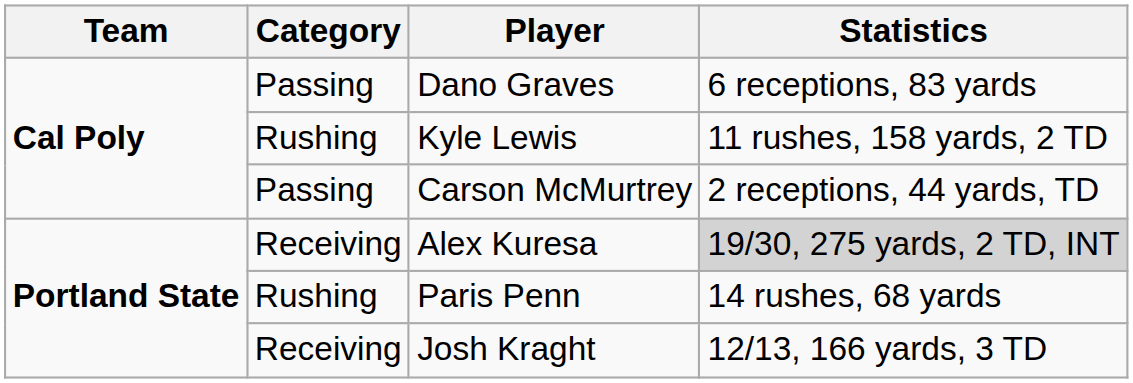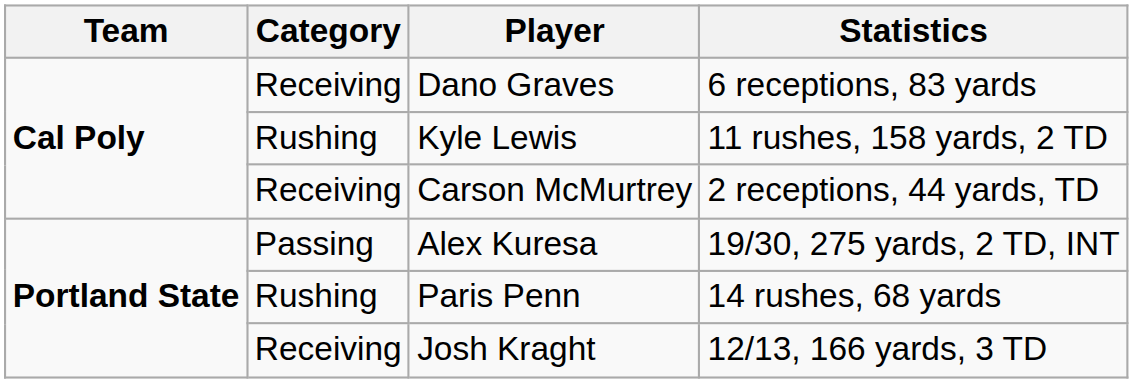(314, 84) Passing -> (328, 84) Receiving
(314, 190) Passing -> (328, 190) Receiving
(328, 243) Receiving -> (314, 243) Passing
(914, 243) lightgrey background -> (914, 243) no background
